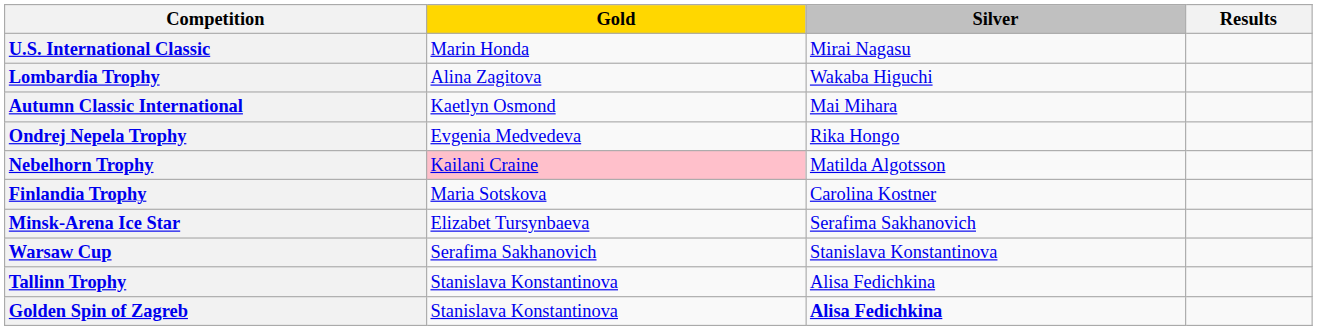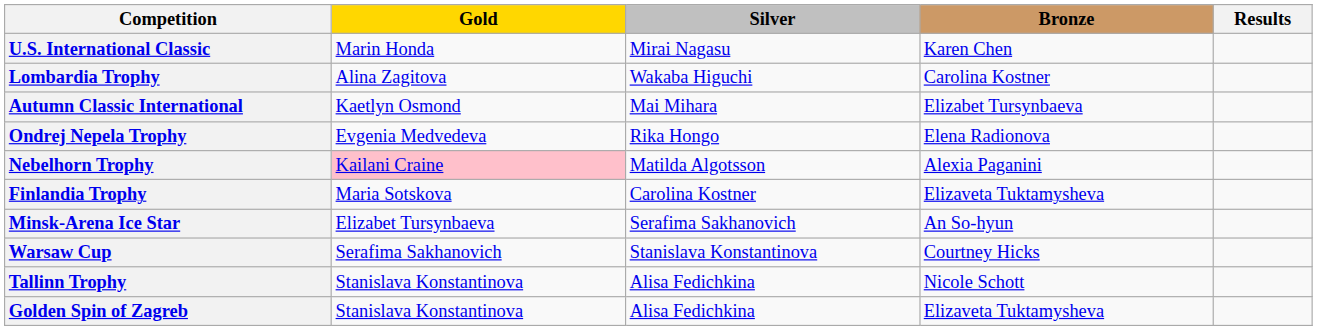+ column: (1067, 19)
(876, 310) bold -> (692, 310) normal
